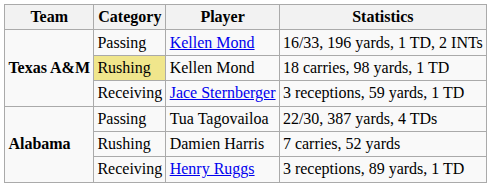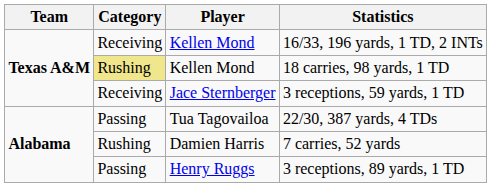(122, 42) Passing -> (130, 42) Receiving
(130, 169) Receiving -> (122, 169) Passing
